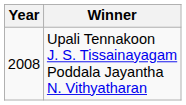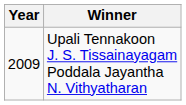(24, 63) 2008 -> (24, 63) 2009
